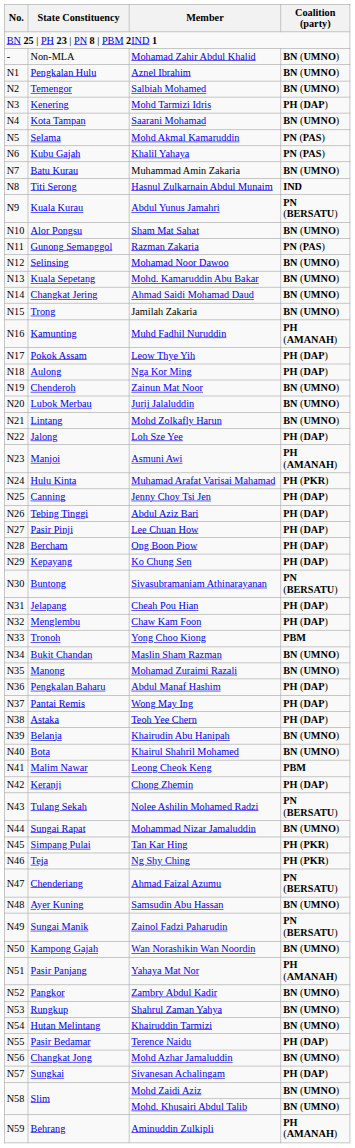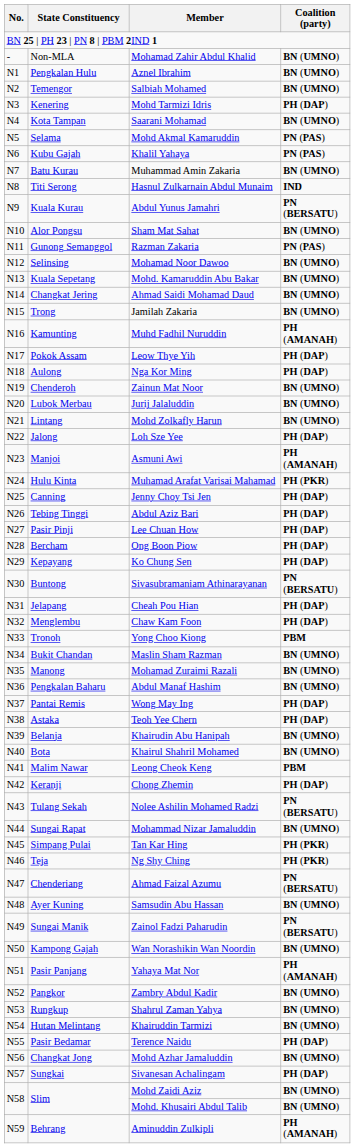(306, 687) PH (DAP) -> (311, 687) BN (UMNO)
